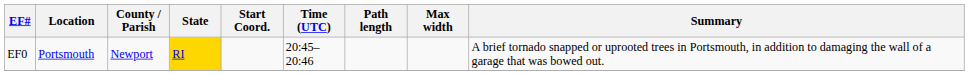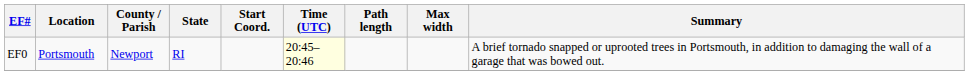(178, 53) gold background -> (178, 53) no background
(303, 53) no background -> (303, 53) lightyellow background
